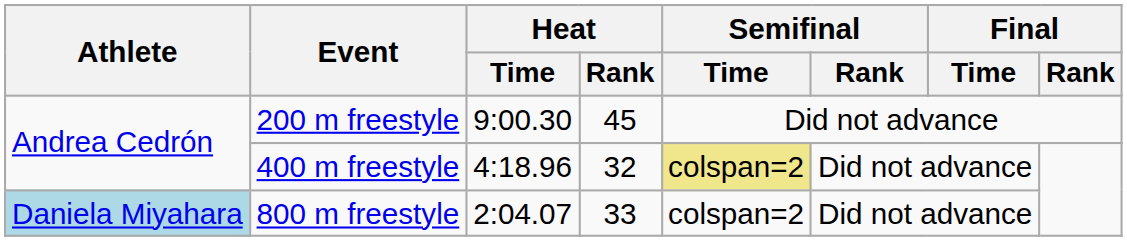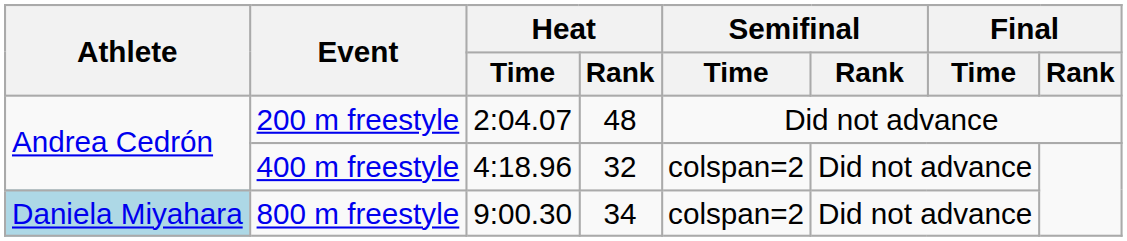(523, 120) 9:00.30 -> (523, 120) 2:04.07
(620, 120) 45 -> (620, 120) 48
(736, 167) khaki background -> (736, 167) no background
(523, 214) 2:04.07 -> (523, 214) 9:00.30
(620, 214) 33 -> (620, 214) 34
